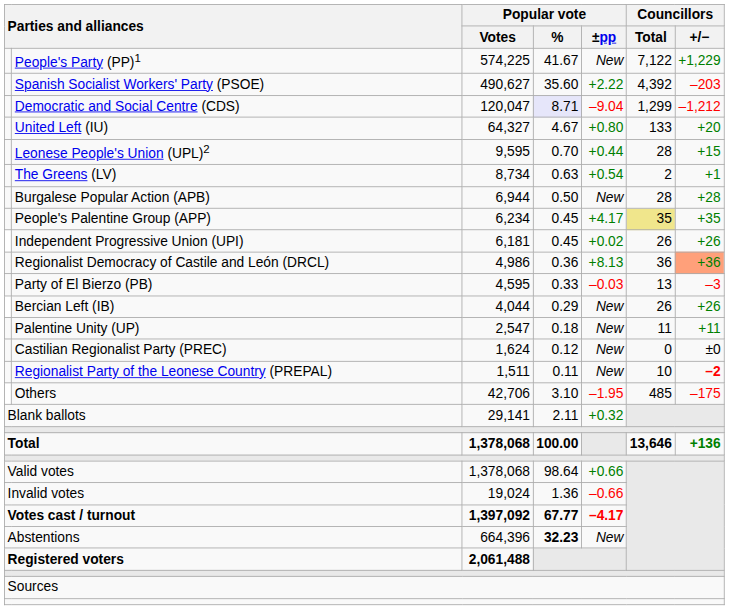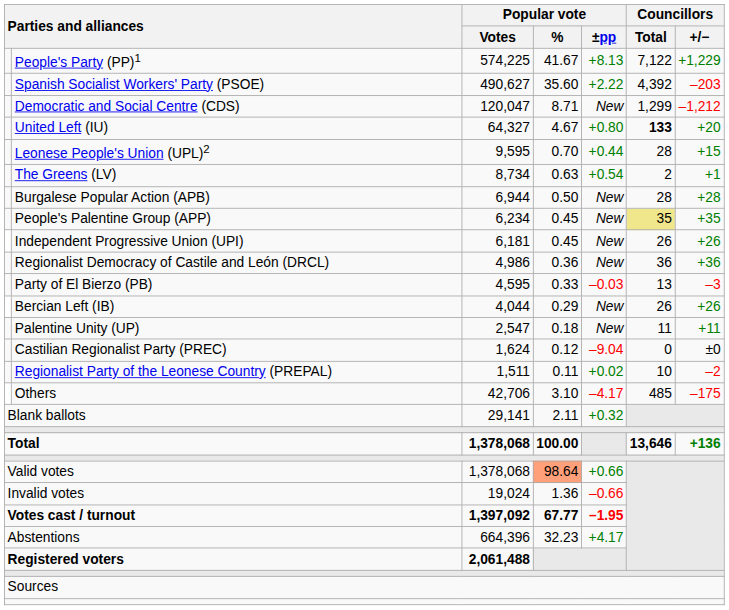(610, 60) New -> (606, 60) +8.13
(565, 106) lavender background -> (565, 106) no background
(606, 106) –9.04 -> (610, 106) New
(660, 128) normal -> (660, 128) bold
(606, 219) +4.17 -> (610, 219) New
(606, 241) +0.02 -> (610, 241) New
(606, 262) +8.13 -> (610, 262) New
(709, 262) lightsalmon background -> (709, 262) no background
(610, 350) New -> (606, 350) –9.04
(610, 372) New -> (606, 372) +0.02
(713, 372) bold -> (713, 372) normal
(606, 393) –1.95 -> (606, 393) –4.17
(561, 471) no background -> (561, 471) lightsalmon background
(606, 515) –4.17 -> (606, 515) –1.95
(561, 537) bold -> (561, 537) normal
(610, 537) New -> (606, 537) +4.17
